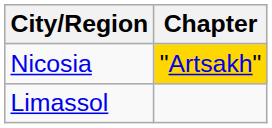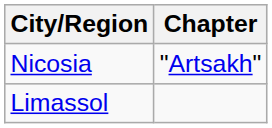(211, 63) gold background -> (211, 63) no background
